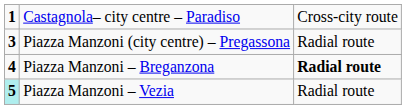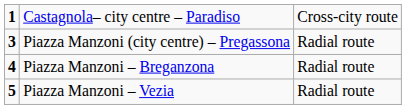(339, 66) bold -> (336, 66) normal
(12, 91) paleturquoise background -> (12, 91) no background
